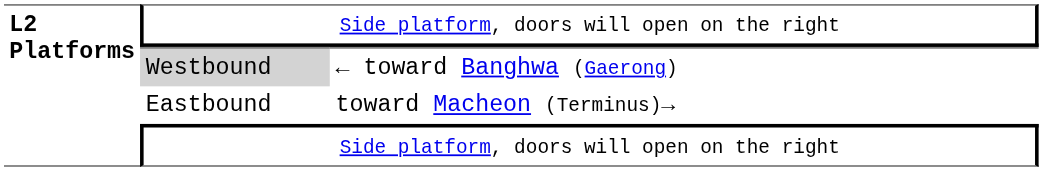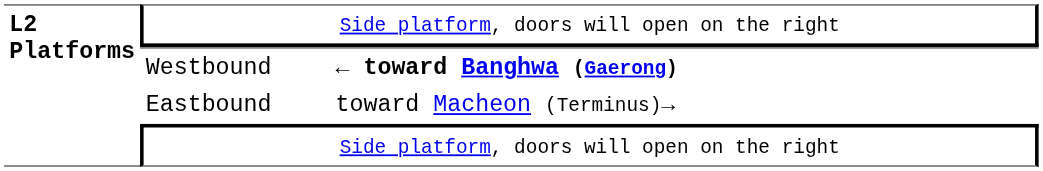(209, 68) lightgrey background -> (209, 68) no background
(507, 68) normal -> (507, 68) bold
